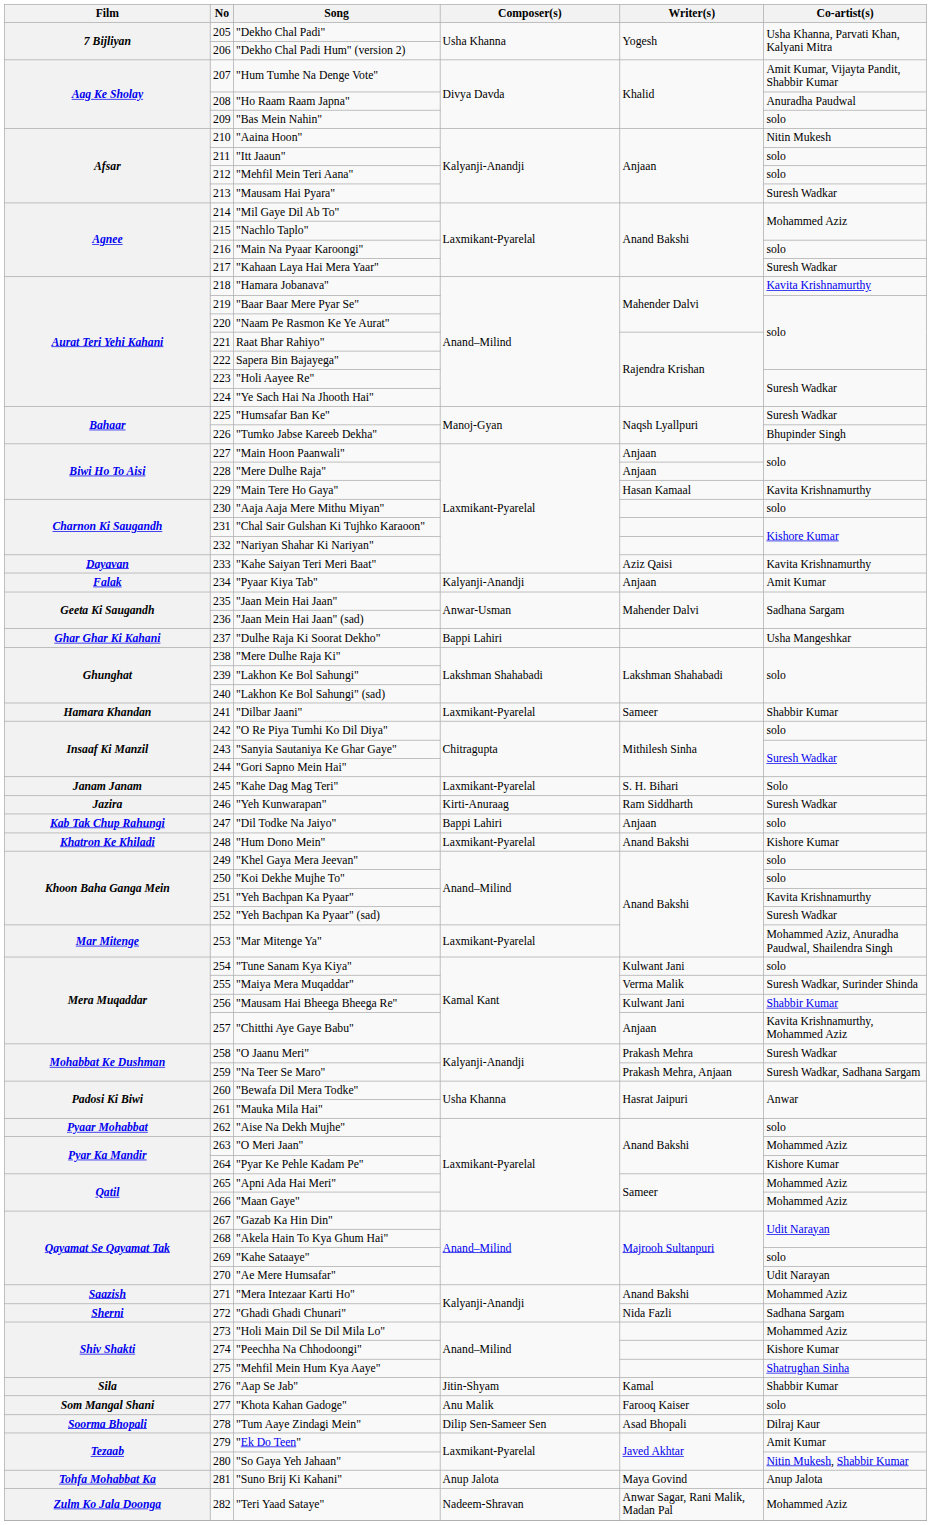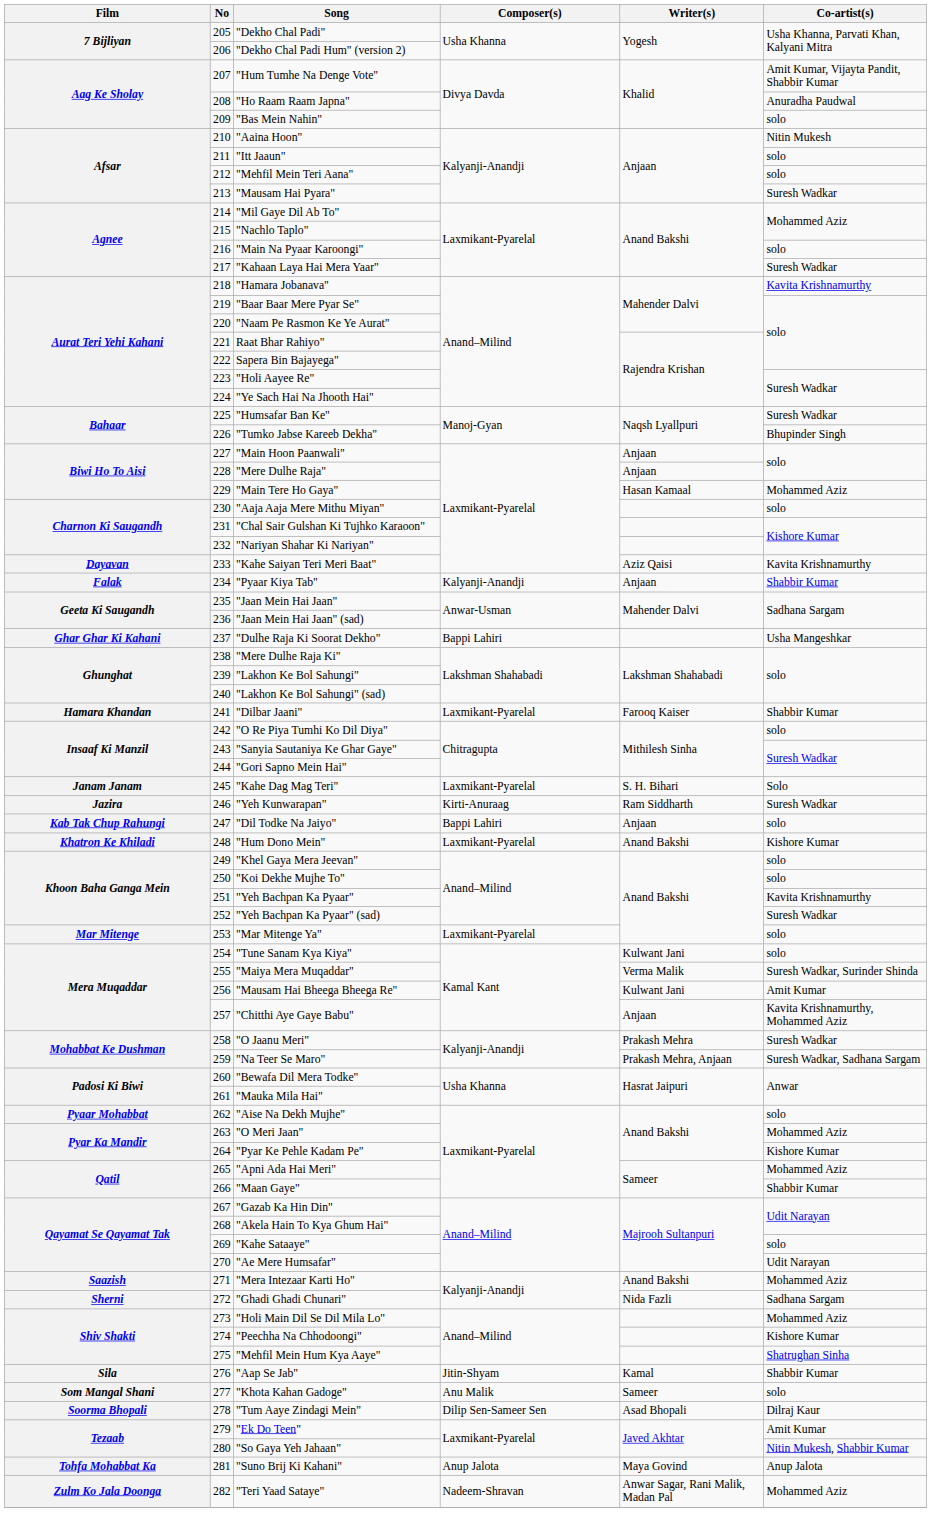(819, 489) Kavita Krishnamurthy -> (807, 489) Mohammed Aziz
(796, 582) Amit Kumar -> (802, 582) Shabbir Kumar
(640, 712) Sameer -> (656, 712) Farooq Kaiser
(832, 941) Mohammed Aziz, Anuradha Paudwal, Shailendra Singh -> (776, 934) solo
(802, 1003) Shabbir Kumar -> (796, 990) Amit Kumar
(807, 1201) Mohammed Aziz -> (802, 1188) Shabbir Kumar
(656, 1405) Farooq Kaiser -> (640, 1392) Sameer
